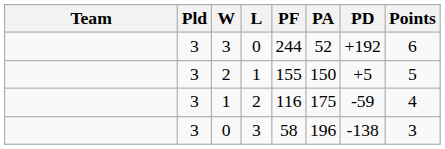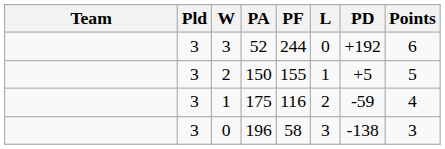columns swapped: (256, 18) <-> (323, 18)
